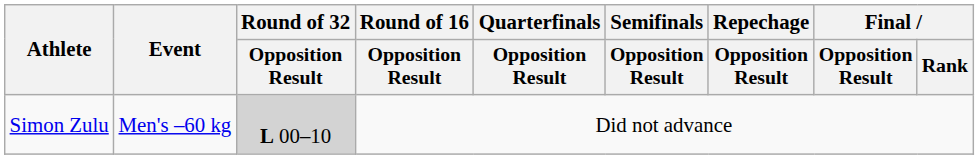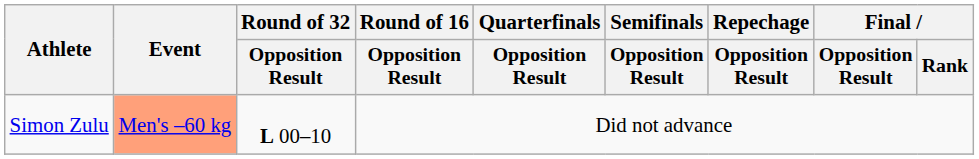(175, 124) no background -> (175, 124) lightsalmon background
(296, 136) lightgrey background -> (296, 136) no background
